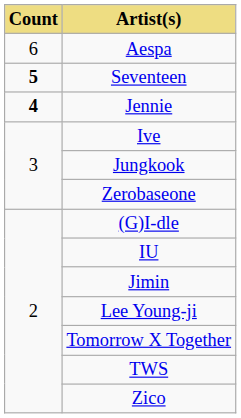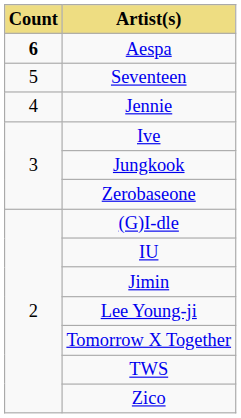(33, 48) normal -> (33, 48) bold
(33, 77) bold -> (33, 77) normal
(33, 106) bold -> (33, 106) normal
